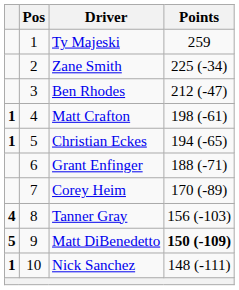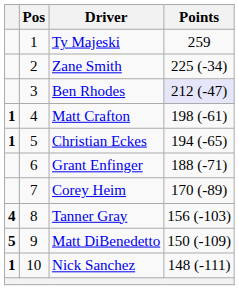(199, 91) no background -> (199, 91) lavender background
(199, 240) bold -> (199, 240) normal
